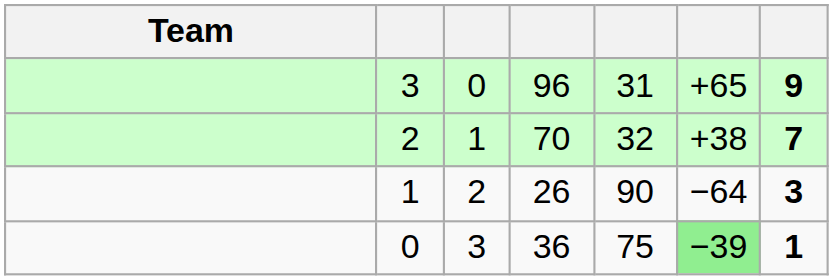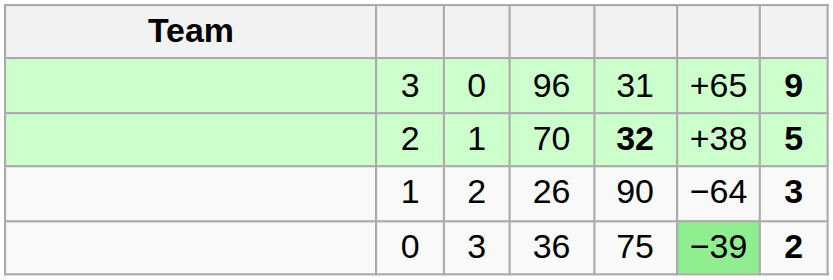(635, 138) normal -> (635, 138) bold
(794, 138) 7 -> (794, 138) 5
(794, 246) 1 -> (794, 246) 2
